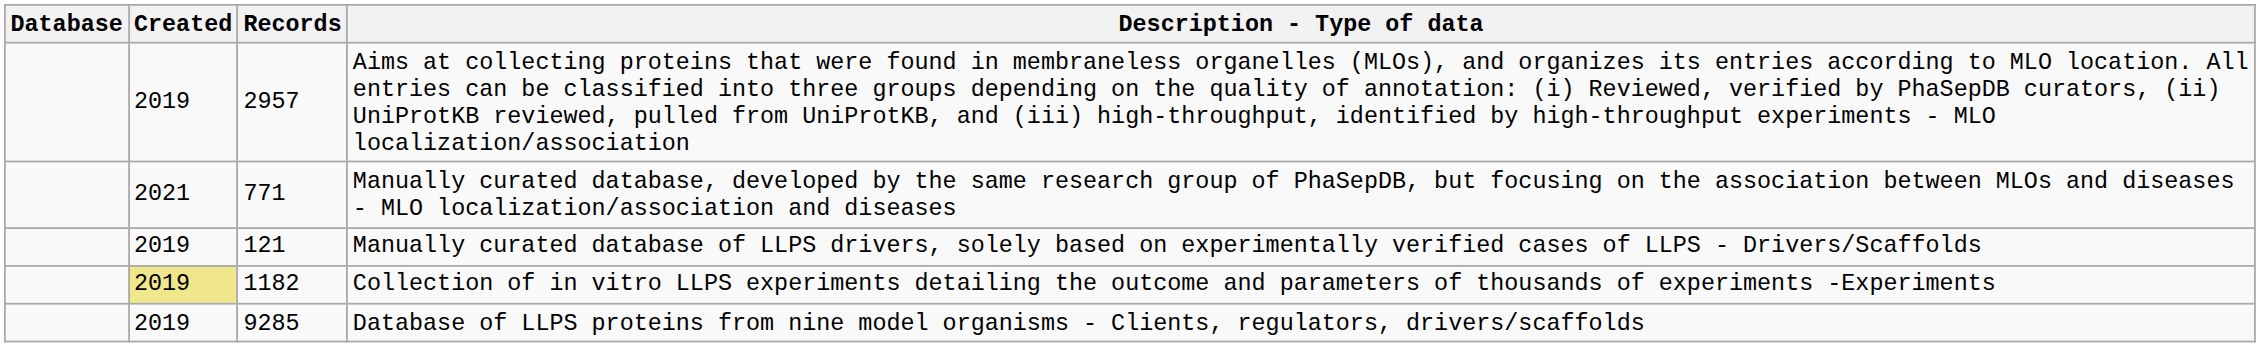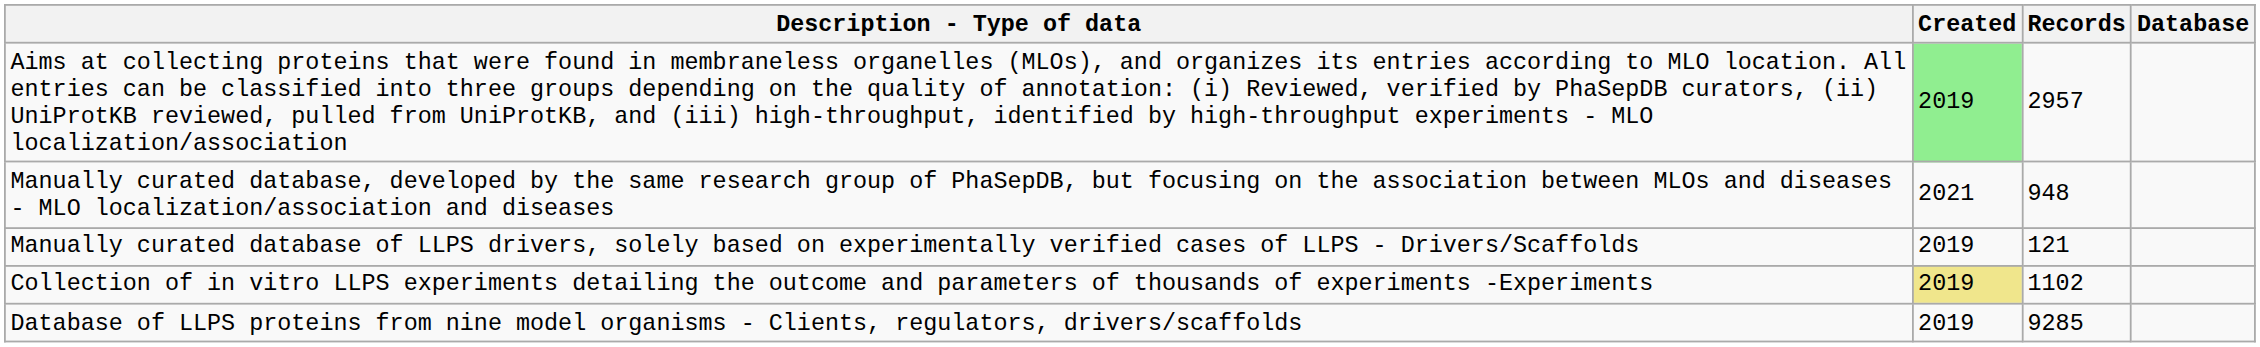columns swapped: (67, 24) <-> (1301, 24)
(162, 103) no background -> (1946, 103) lightgreen background
(264, 195) 771 -> (2049, 195) 948
(271, 285) 1182 -> (2056, 285) 1102
